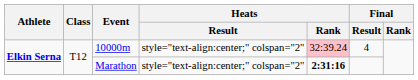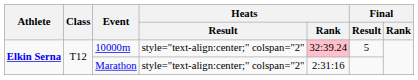(367, 48) 4 -> (367, 48) 5
(328, 66) bold -> (328, 66) normal
